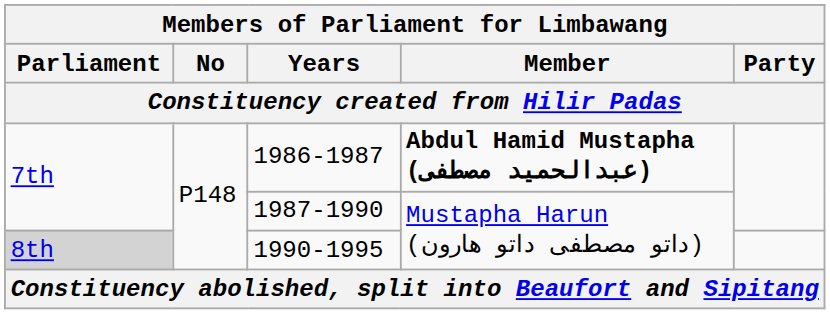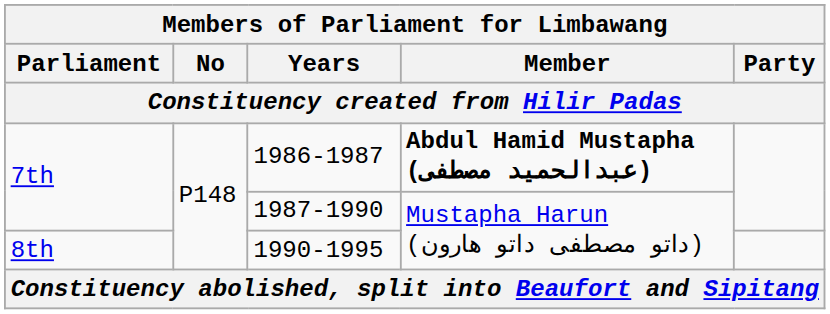(32, 250) lightgrey background -> (32, 250) no background
